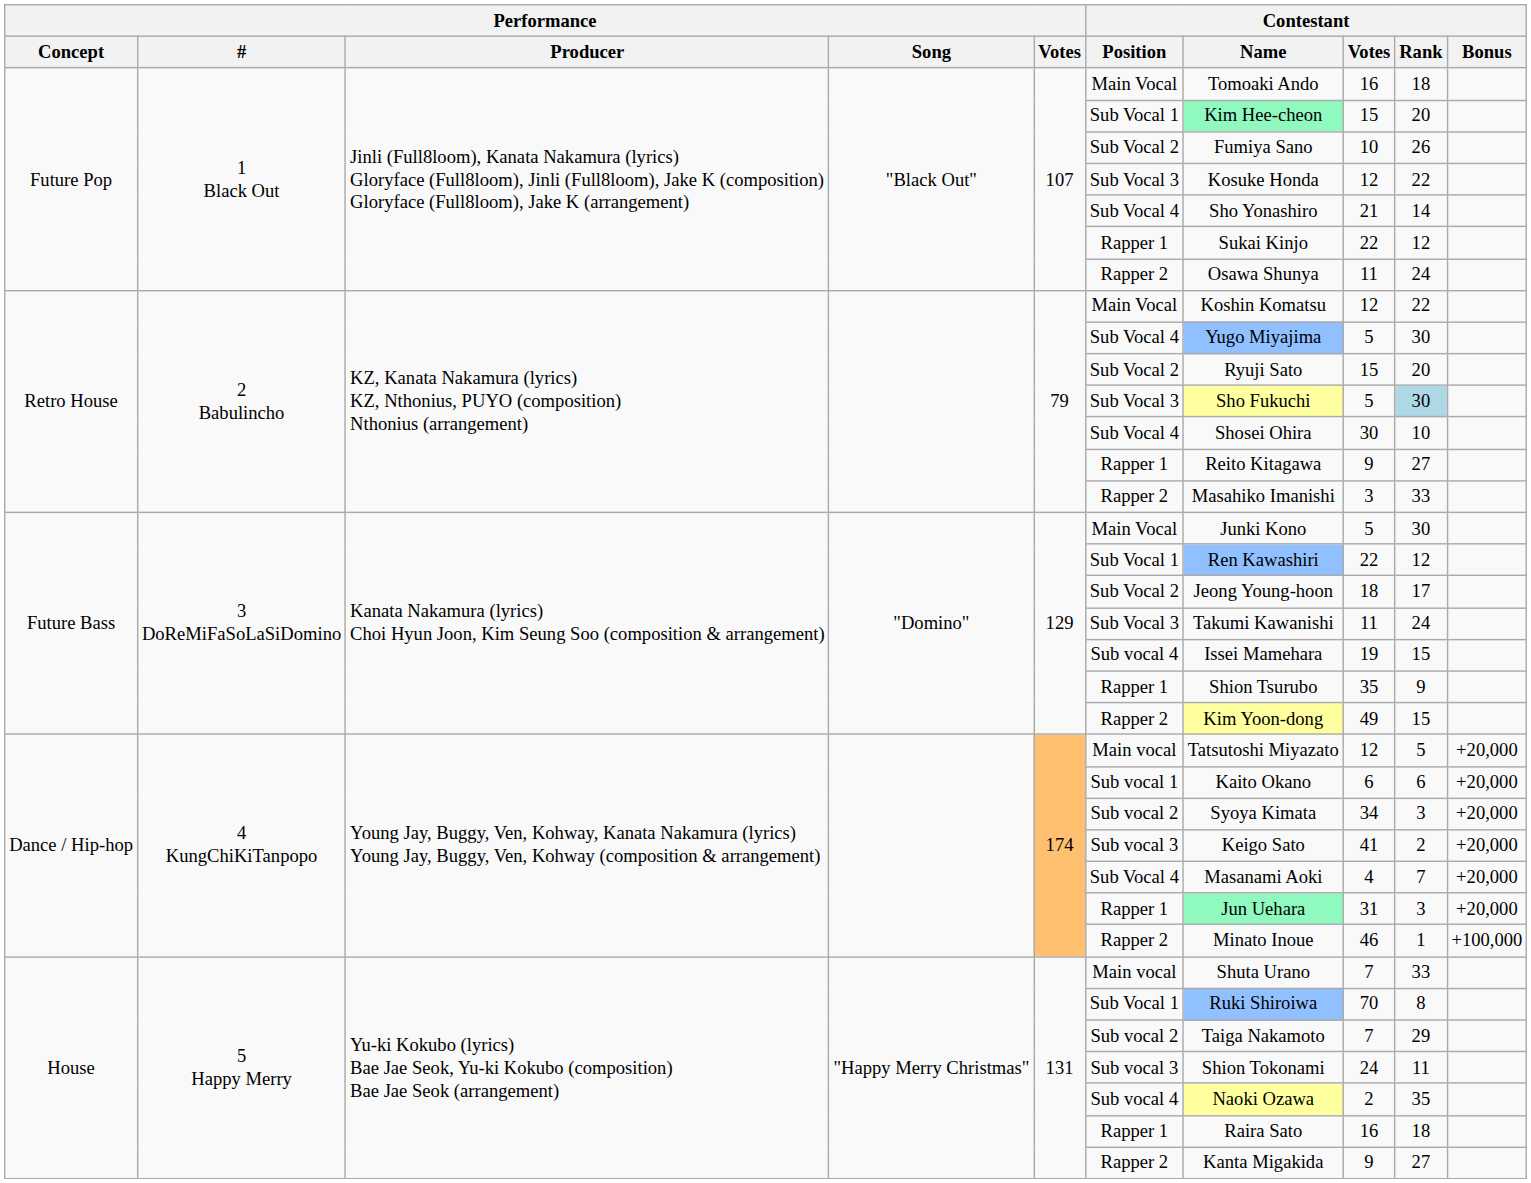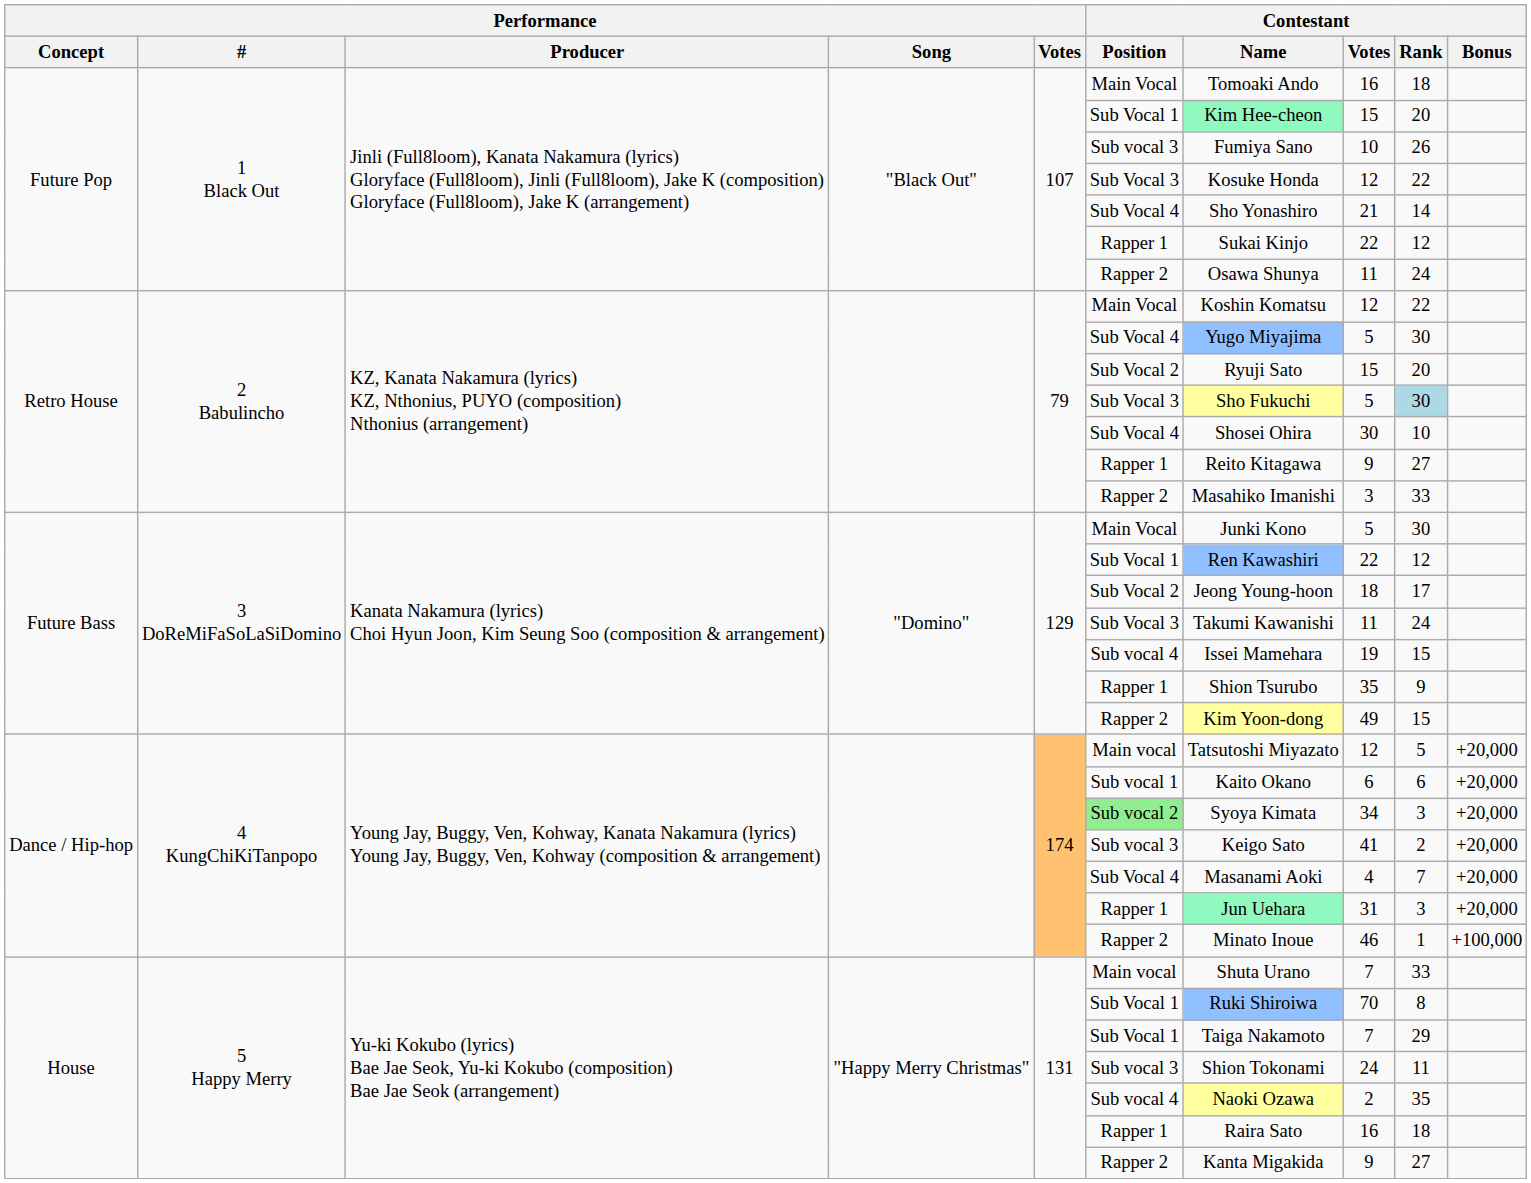(1134, 147) Sub Vocal 2 -> (1134, 147) Sub vocal 3
(1134, 813) no background -> (1134, 813) lightgreen background
(1134, 1035) Sub vocal 2 -> (1134, 1035) Sub Vocal 1
